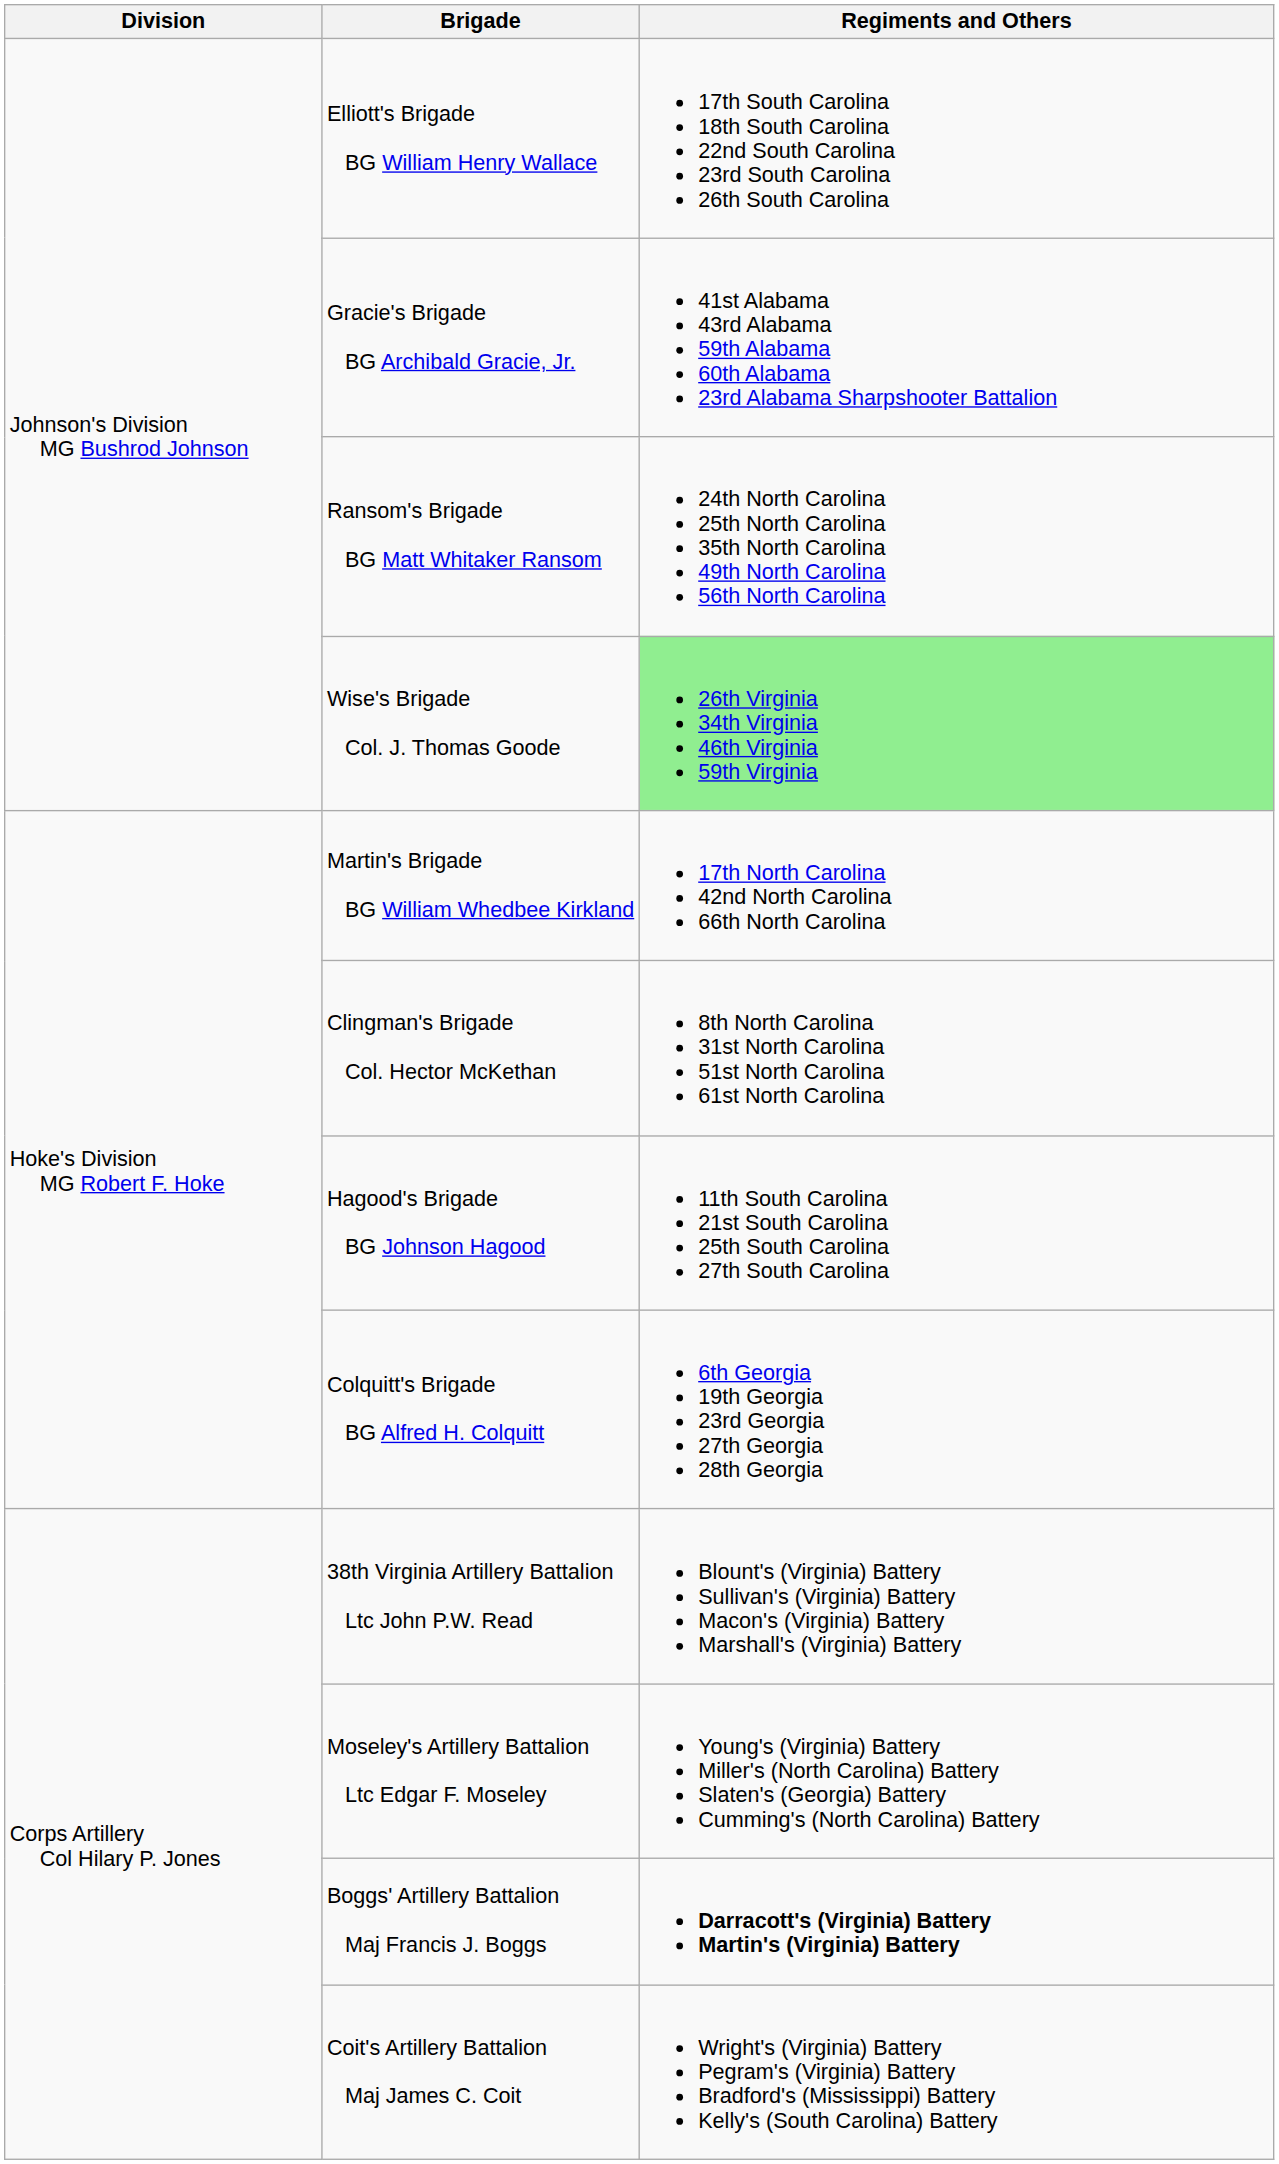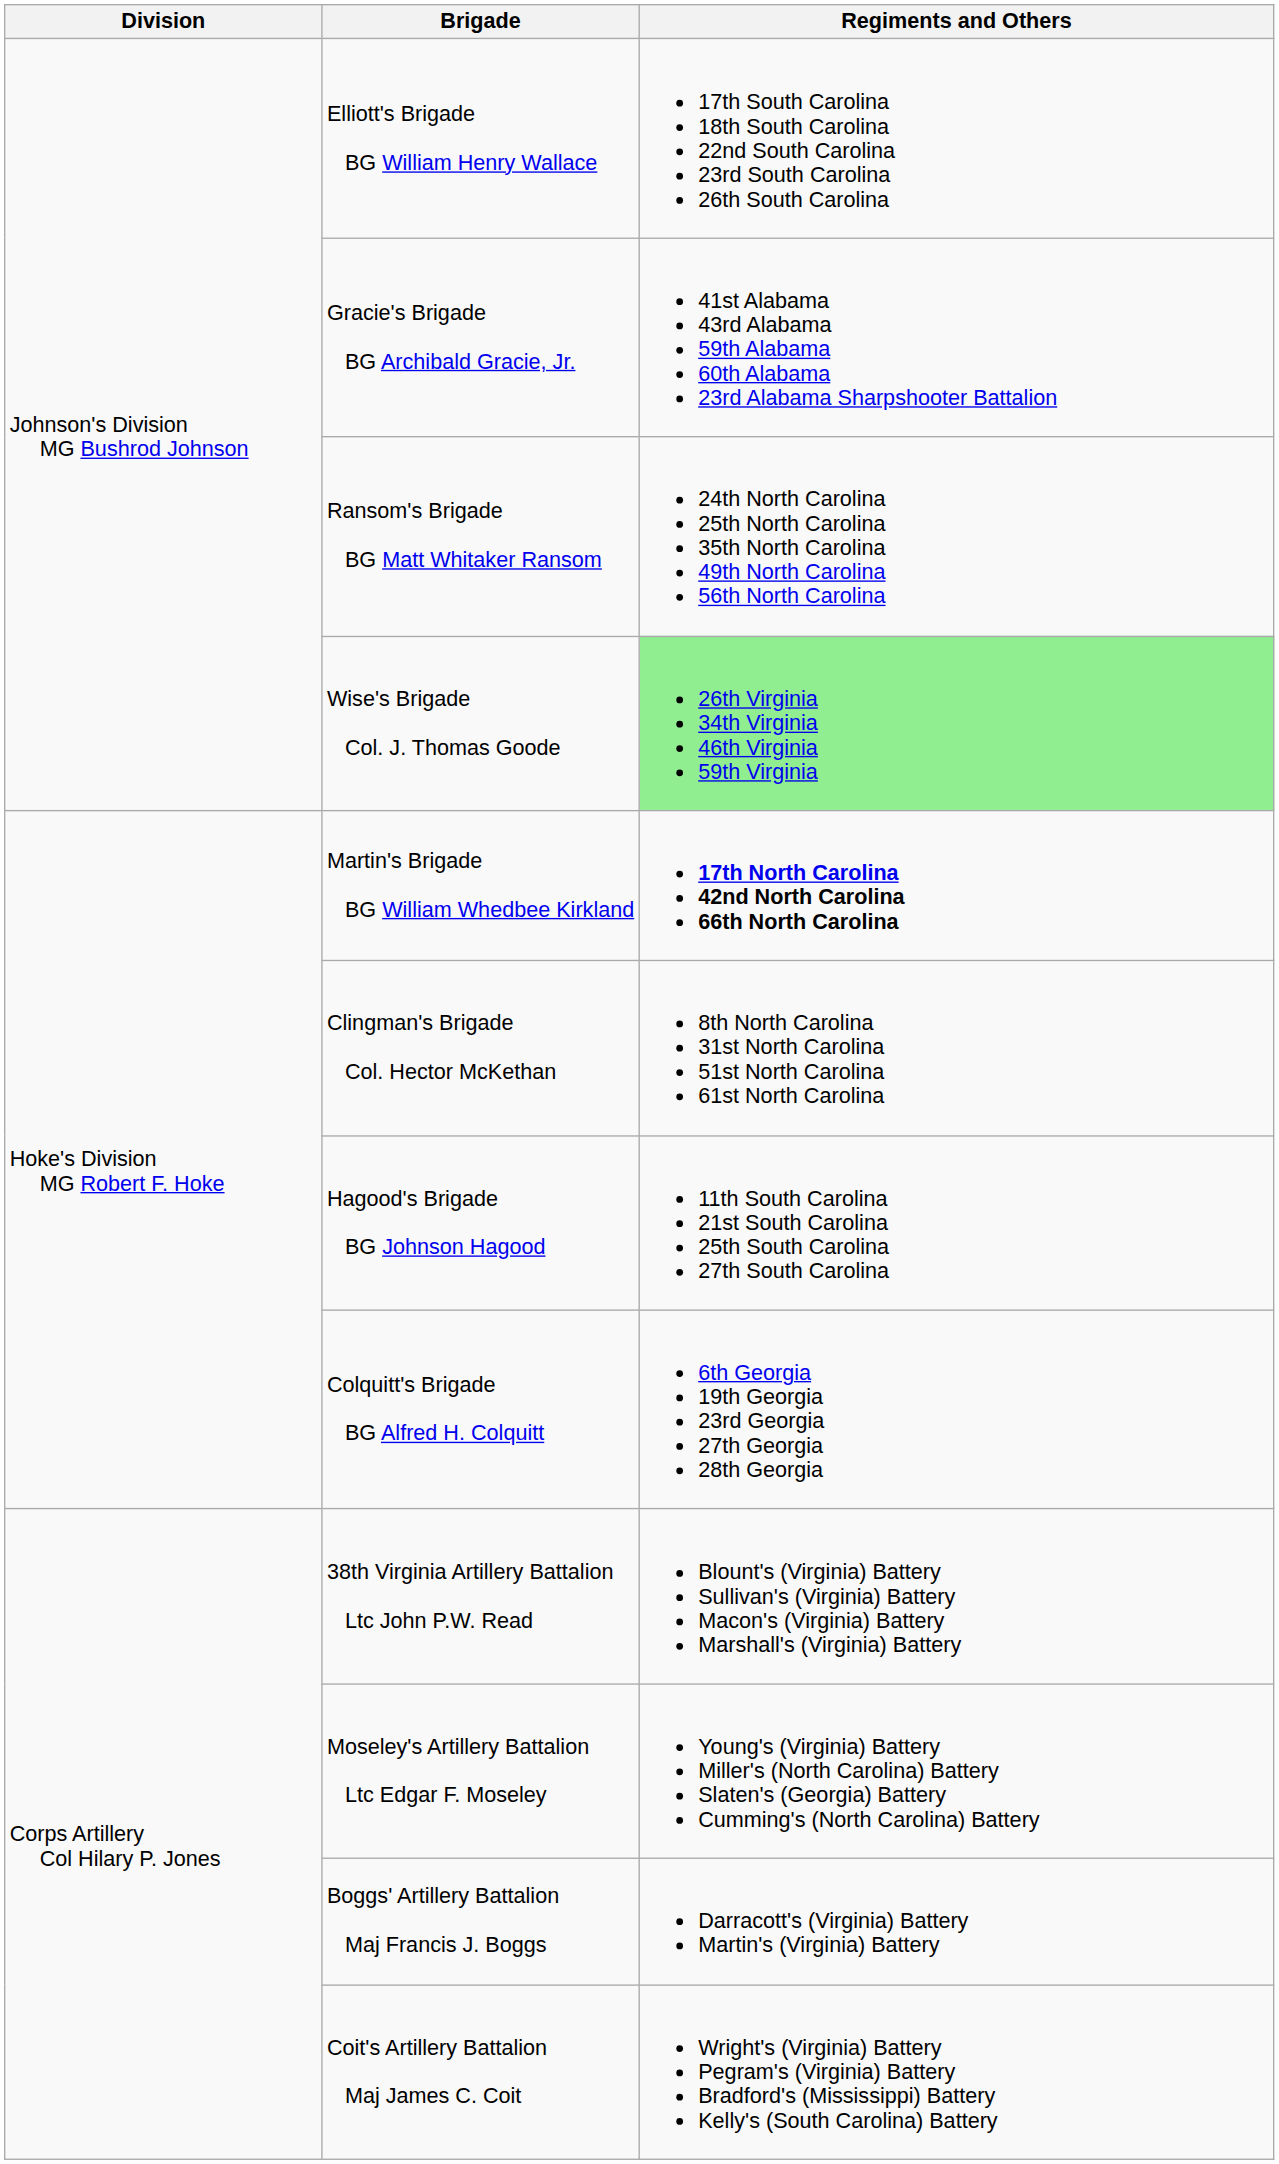(956, 898) normal -> (956, 898) bold
(956, 1934) bold -> (956, 1934) normal
